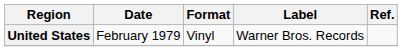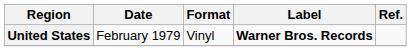(300, 35) normal -> (305, 35) bold
